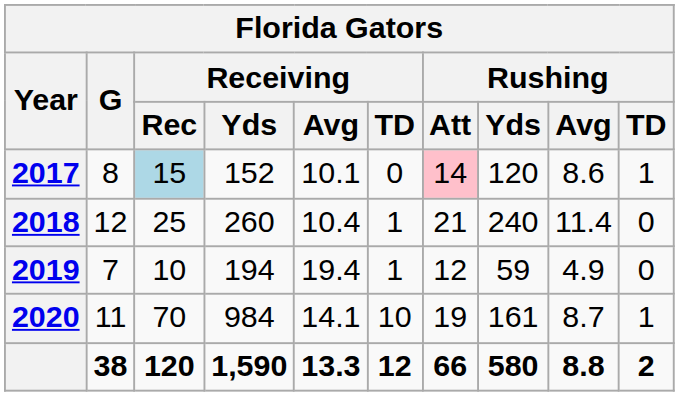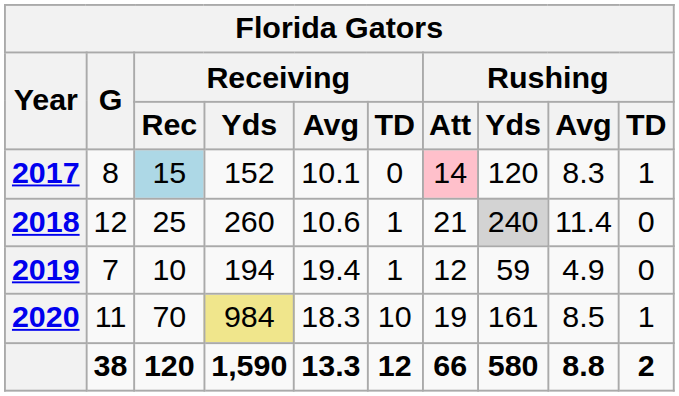(583, 173) 8.6 -> (583, 173) 8.3
(331, 221) 10.4 -> (331, 221) 10.6
(513, 221) no background -> (513, 221) lightgrey background
(249, 317) no background -> (249, 317) khaki background
(331, 317) 14.1 -> (331, 317) 18.3
(583, 317) 8.7 -> (583, 317) 8.5
